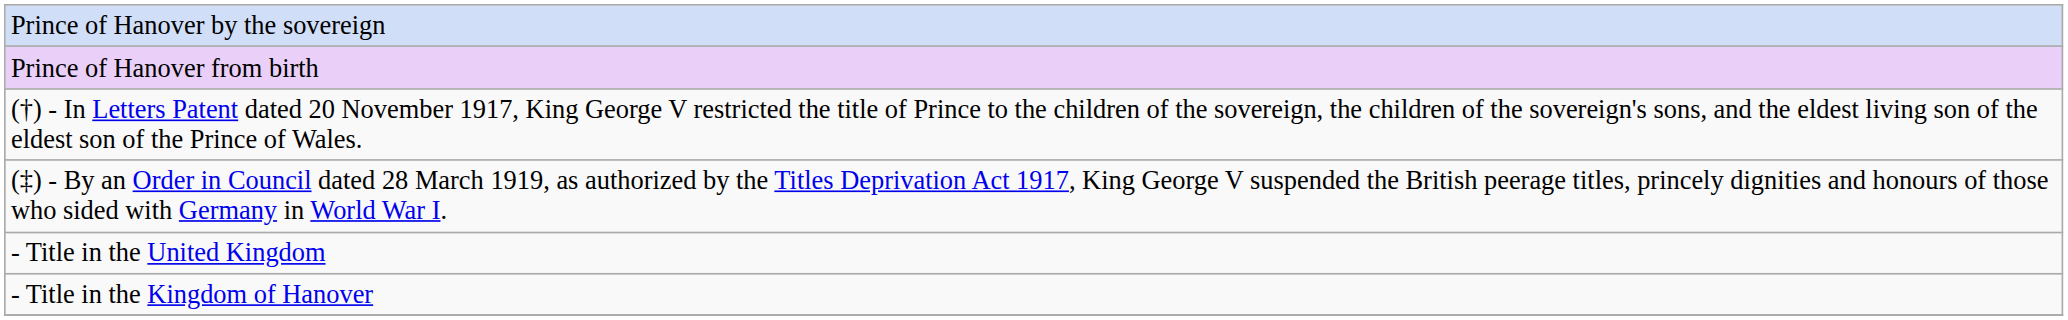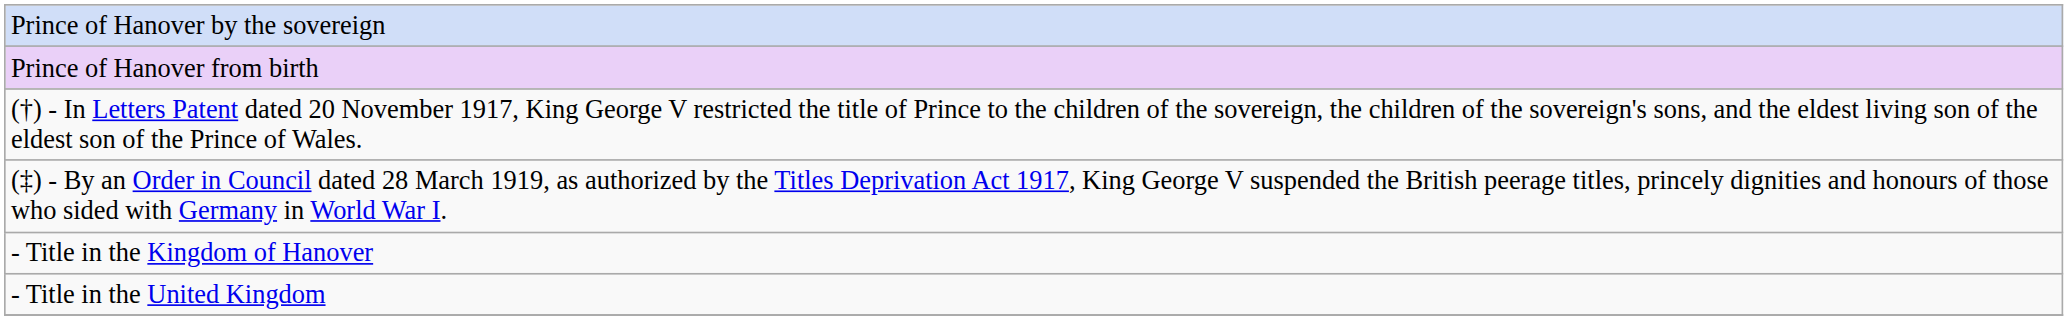(168, 252) - Title in the United Kingdom -> (192, 252) - Title in the Kingdom of Hanover
(192, 294) - Title in the Kingdom of Hanover -> (168, 294) - Title in the United Kingdom
